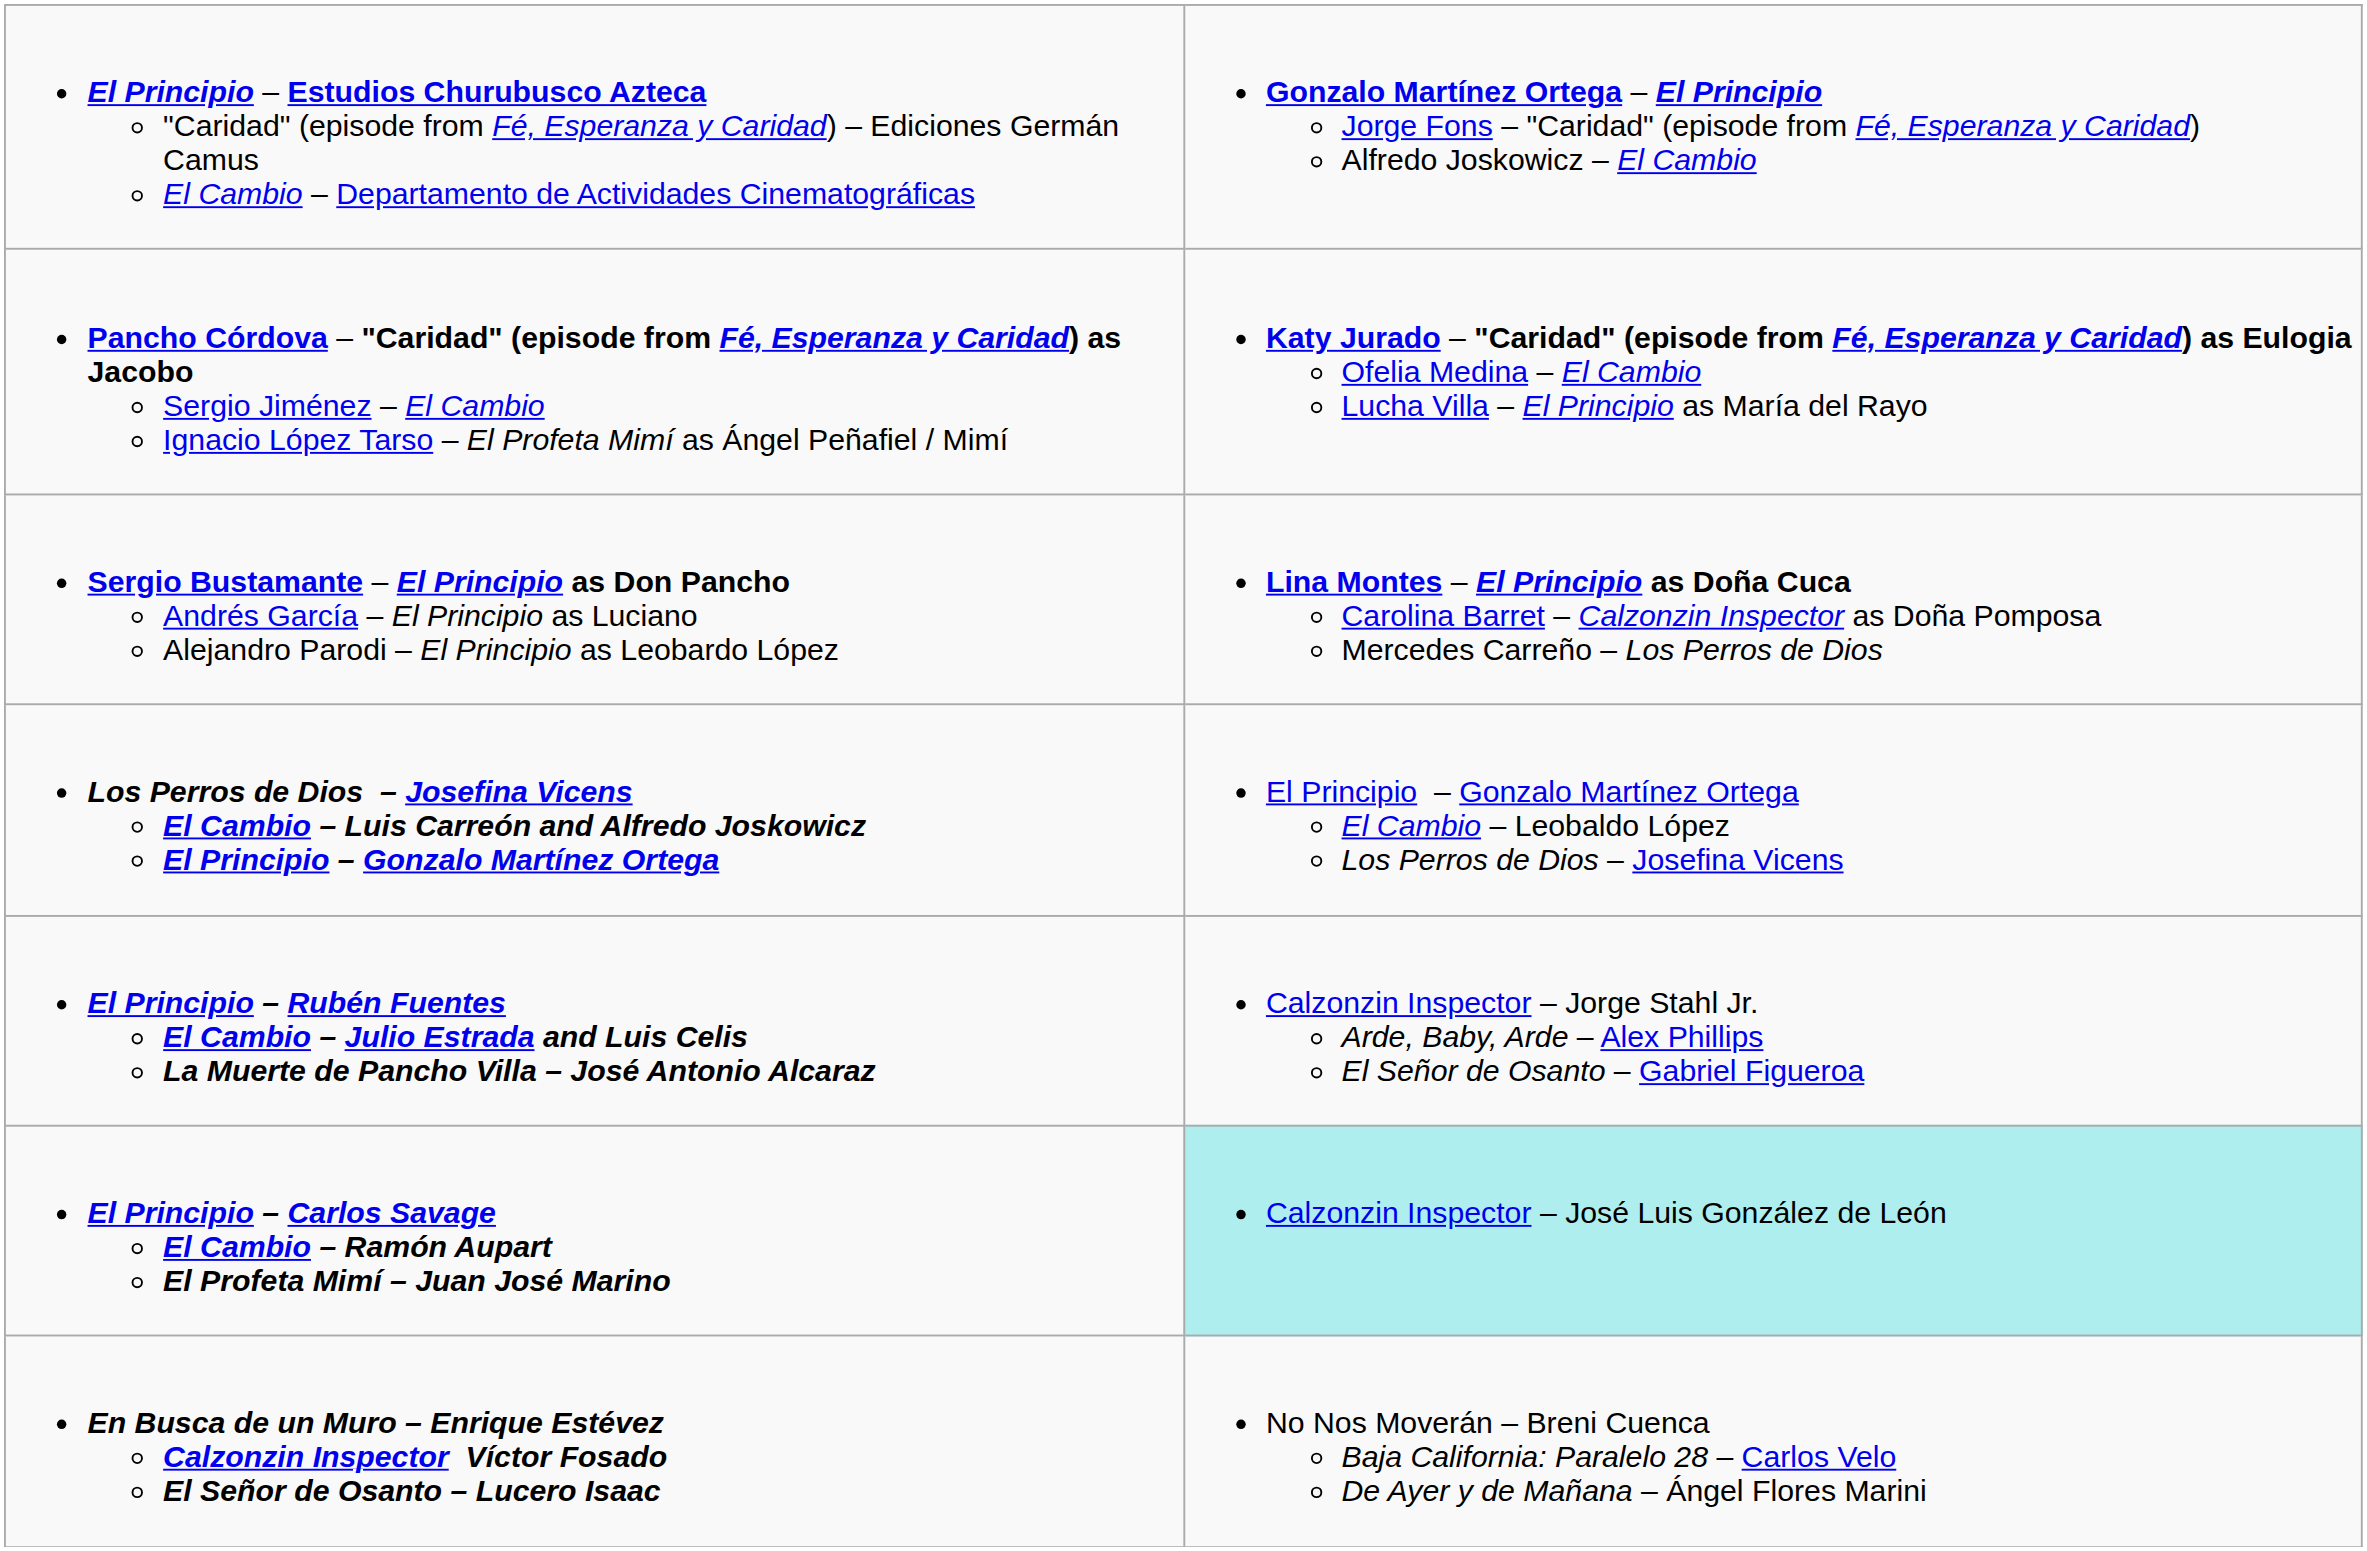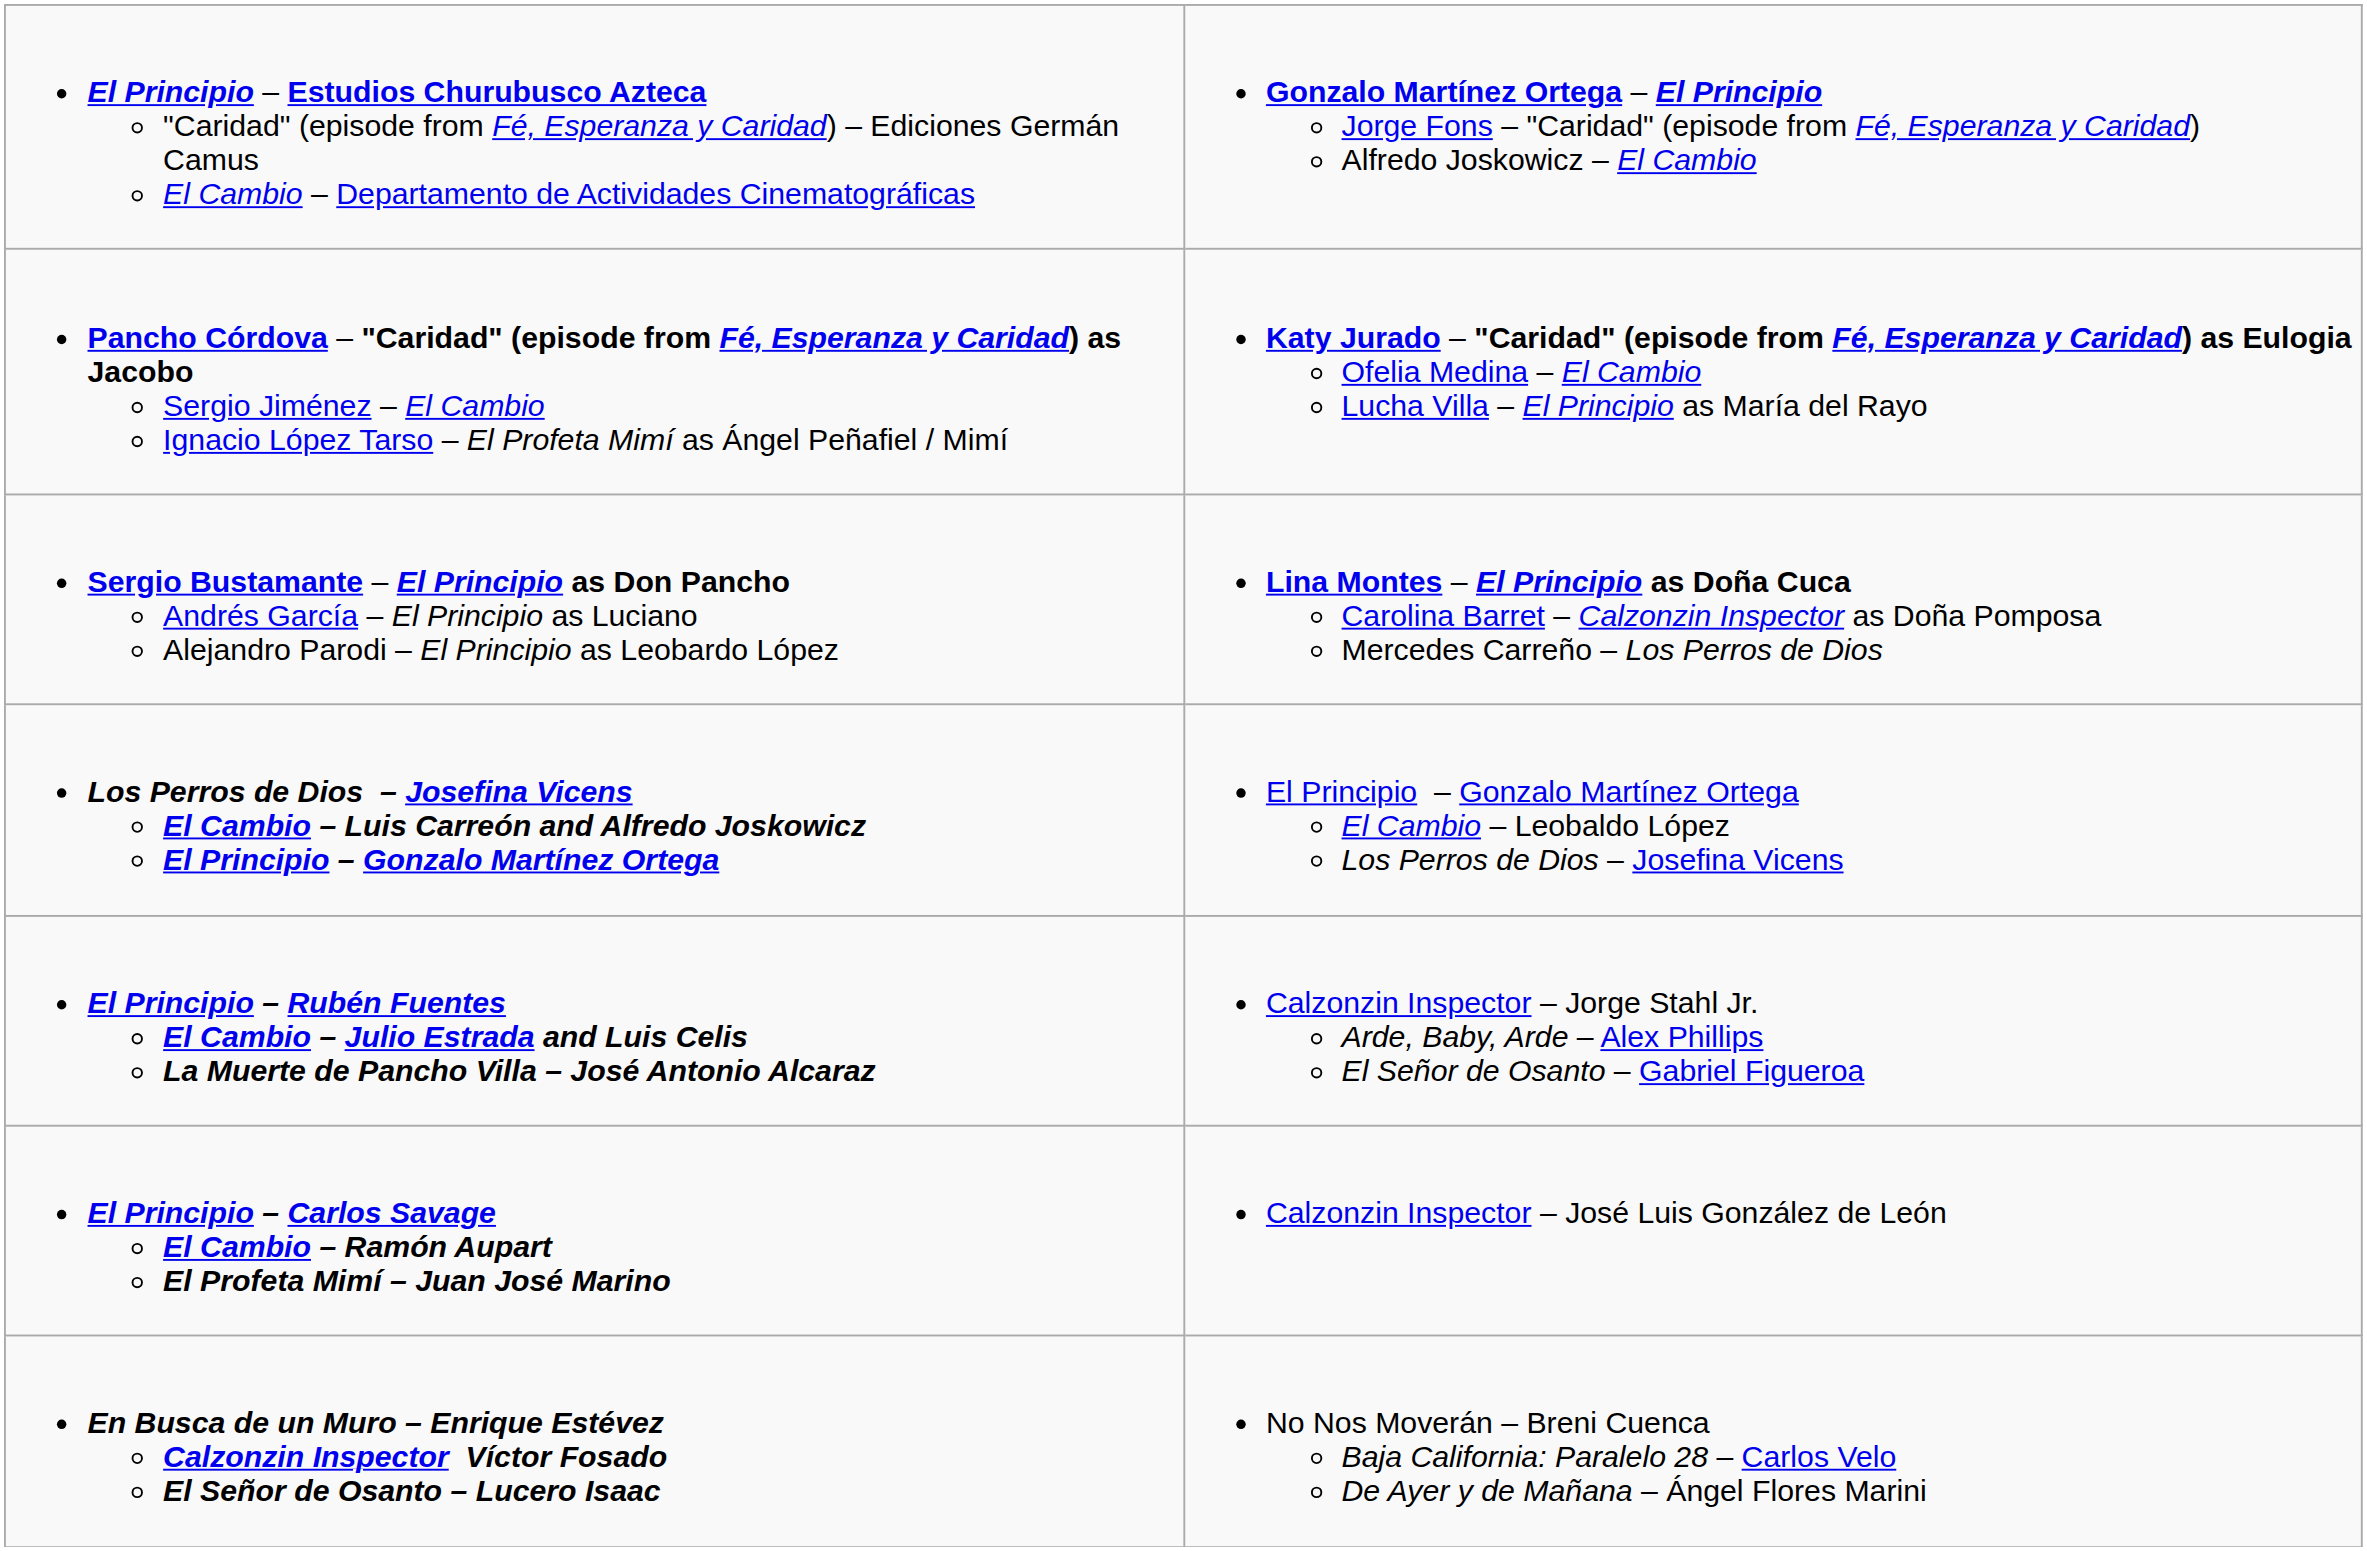(1773, 1214) paleturquoise background -> (1773, 1214) no background
